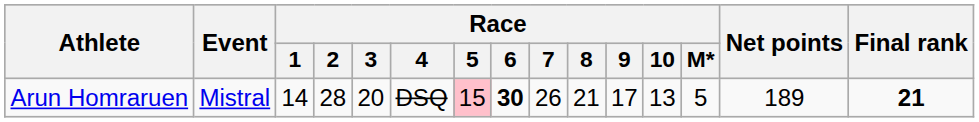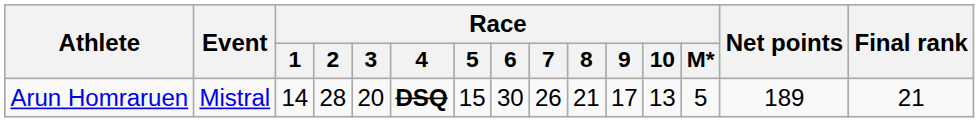(422, 98) normal -> (422, 98) bold
(472, 98) pink background -> (472, 98) no background
(510, 98) bold -> (510, 98) normal
(911, 98) bold -> (911, 98) normal
